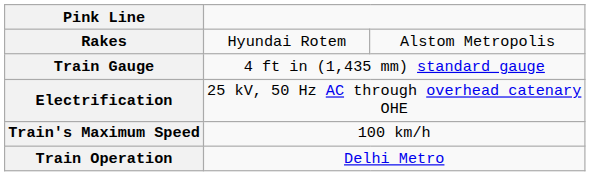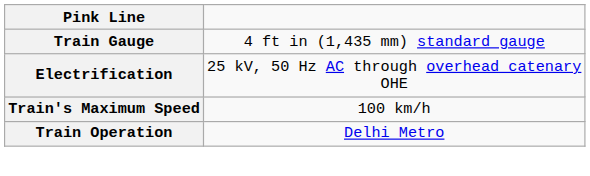- row: (104, 42)
